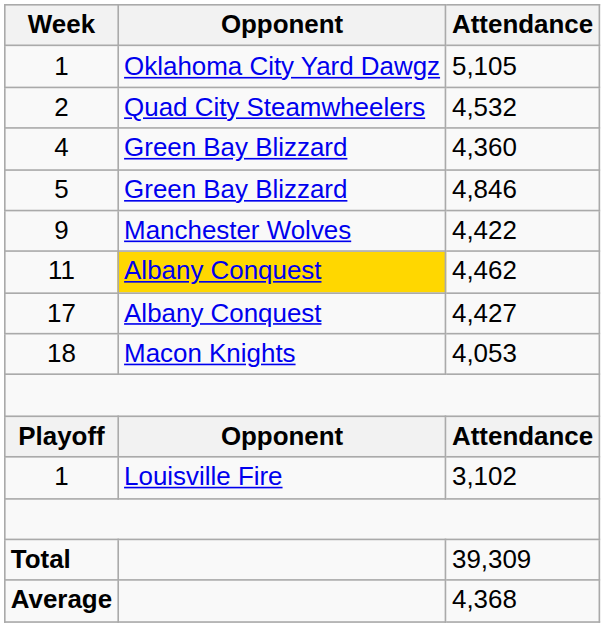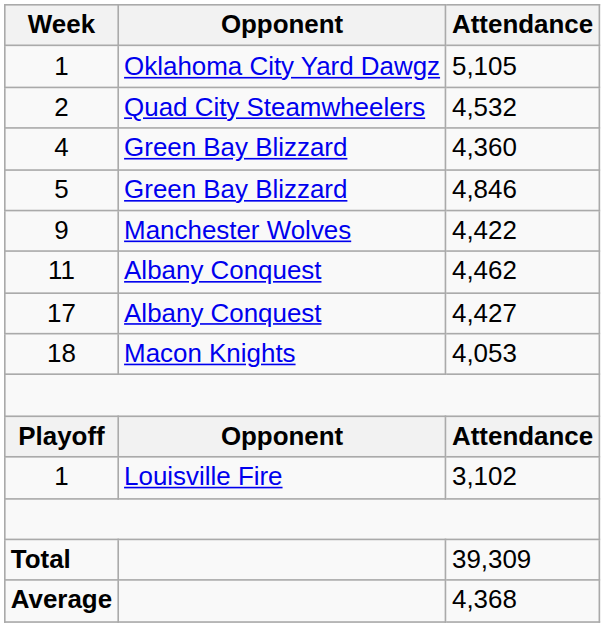(223, 271) gold background -> (223, 271) no background
